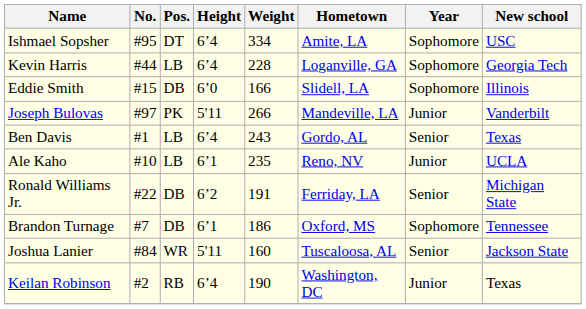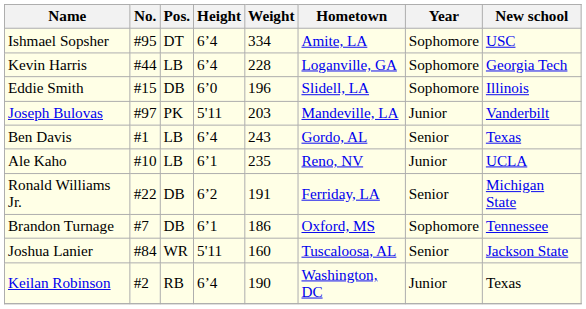(259, 88) 166 -> (259, 88) 196
(259, 112) 266 -> (259, 112) 203
